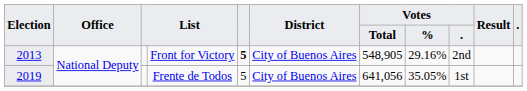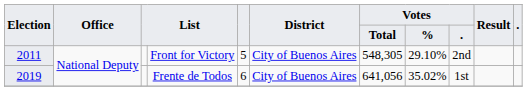(29, 55) 2013 -> (29, 55) 2011
(243, 55) bold -> (243, 55) normal
(382, 55) 548,905 -> (382, 55) 548,305
(427, 55) 29.16% -> (427, 55) 29.10%
(243, 76) 5 -> (243, 76) 6
(427, 76) 35.05% -> (427, 76) 35.02%
